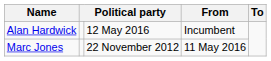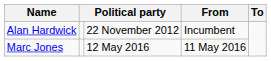(118, 30) 12 May 2016 -> (133, 30) 22 November 2012
(133, 47) 22 November 2012 -> (118, 47) 12 May 2016
